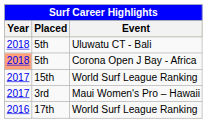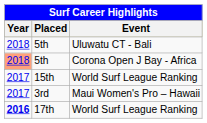(18, 110) normal -> (18, 110) bold
